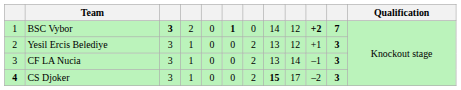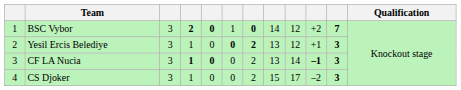(170, 29) bold -> (170, 29) normal
(191, 29) normal -> (191, 29) bold
(212, 29) normal -> (212, 29) bold
(233, 29) bold -> (233, 29) normal
(254, 29) normal -> (254, 29) bold
(316, 29) bold -> (316, 29) normal
(233, 45) normal -> (233, 45) bold
(254, 45) normal -> (254, 45) bold
(191, 61) normal -> (191, 61) bold
(212, 61) normal -> (212, 61) bold
(316, 61) normal -> (316, 61) bold
(15, 77) bold -> (15, 77) normal
(274, 77) bold -> (274, 77) normal
